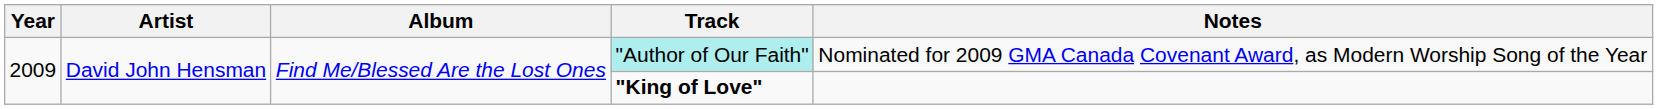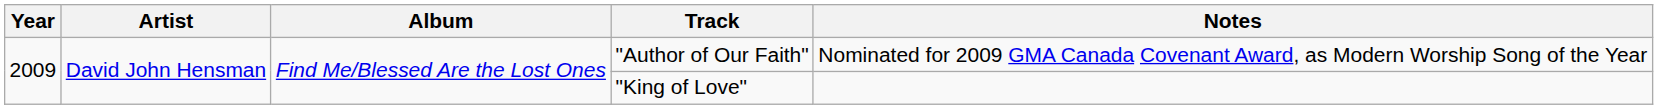(712, 54) paleturquoise background -> (712, 54) no background
(689, 87) bold -> (681, 87) normal
